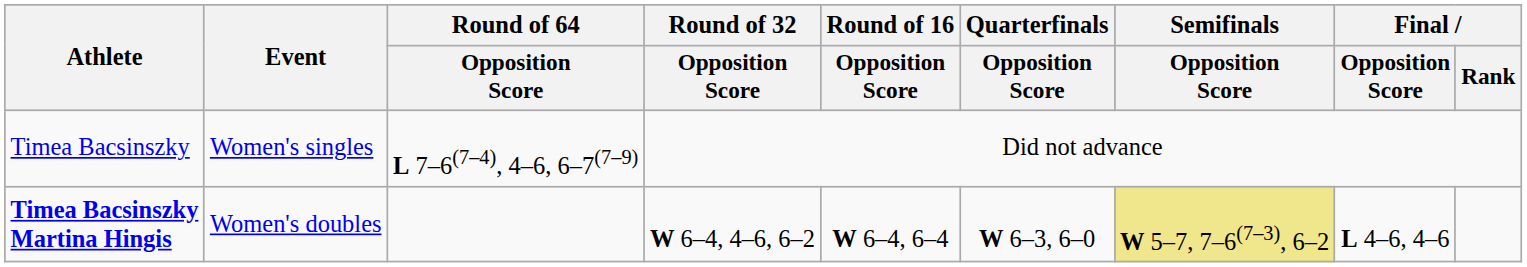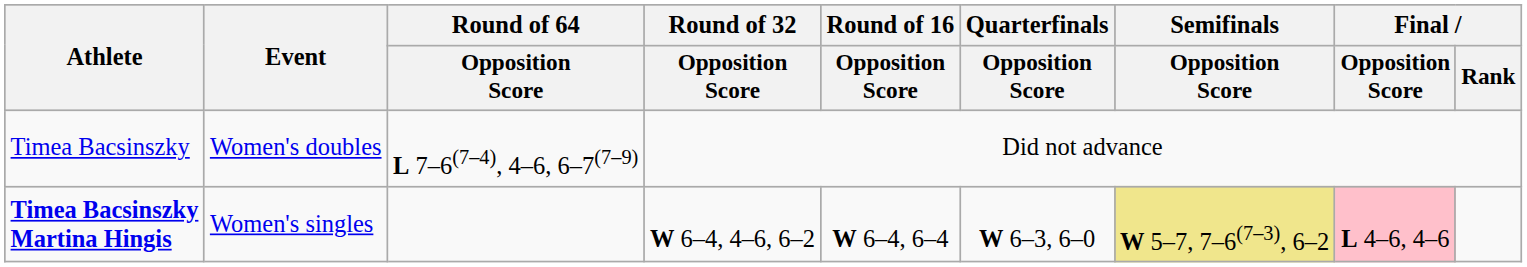(292, 148) Women's singles -> (296, 148) Women's doubles
(296, 224) Women's doubles -> (292, 224) Women's singles
(1395, 238) no background -> (1395, 238) pink background
